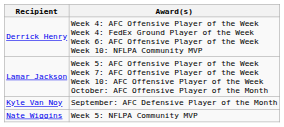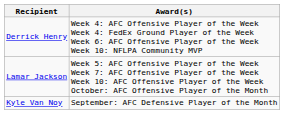- row: (34, 116)
